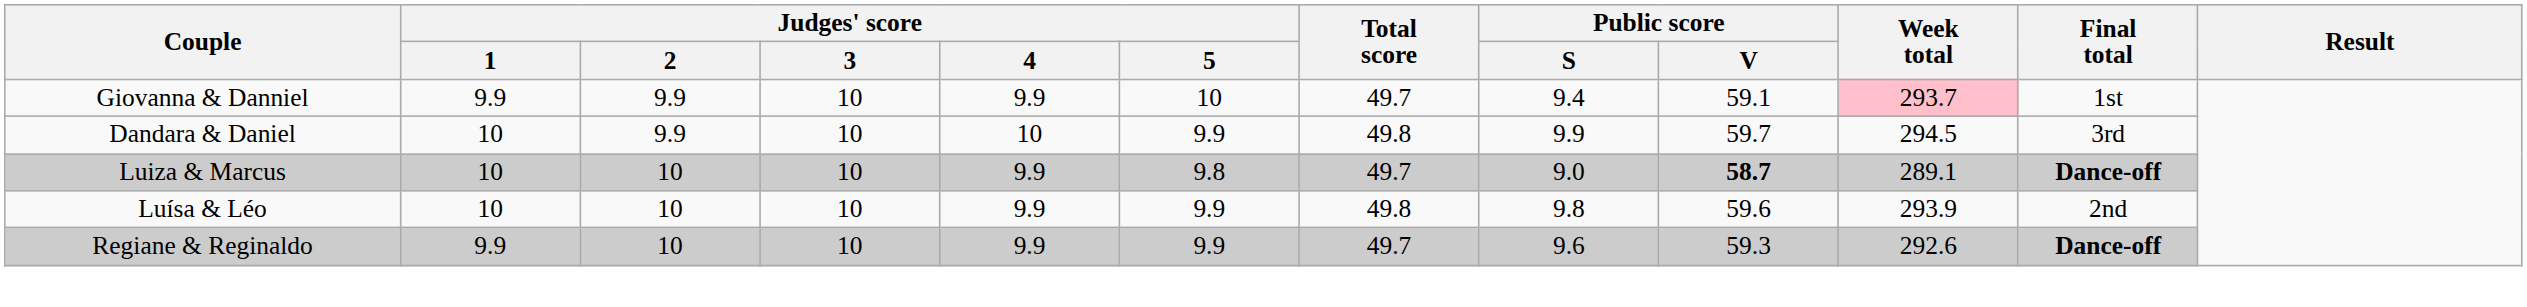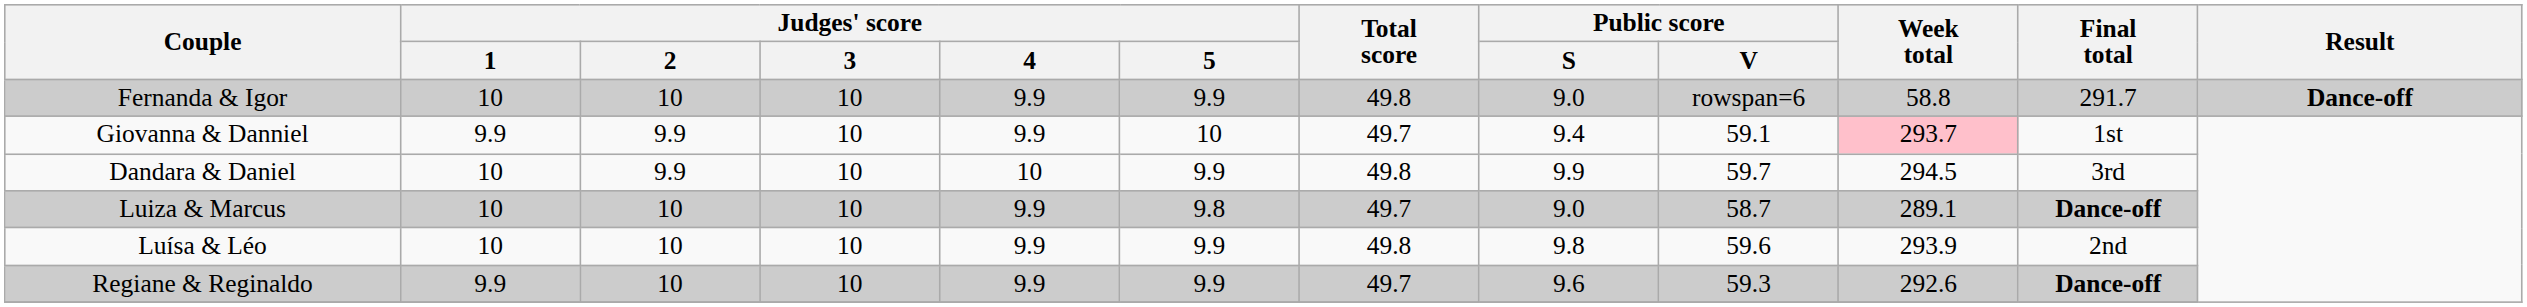+ row: (203, 97)
(1749, 171) bold -> (1749, 208) normal
